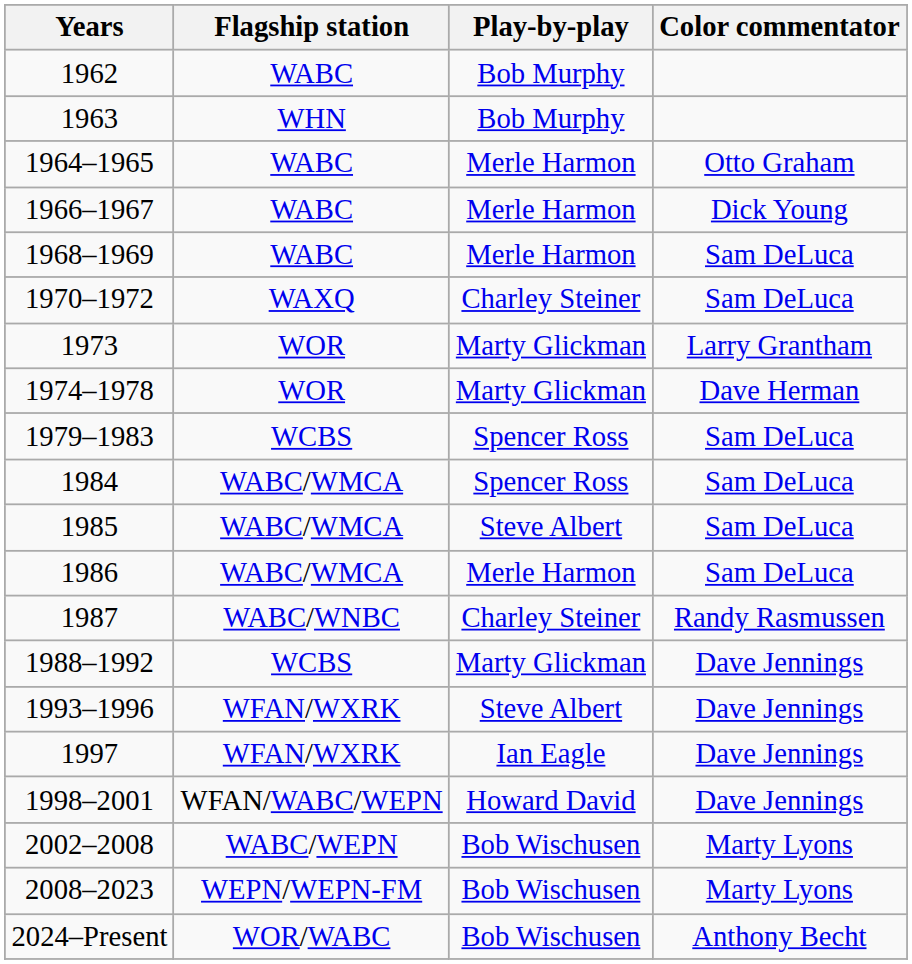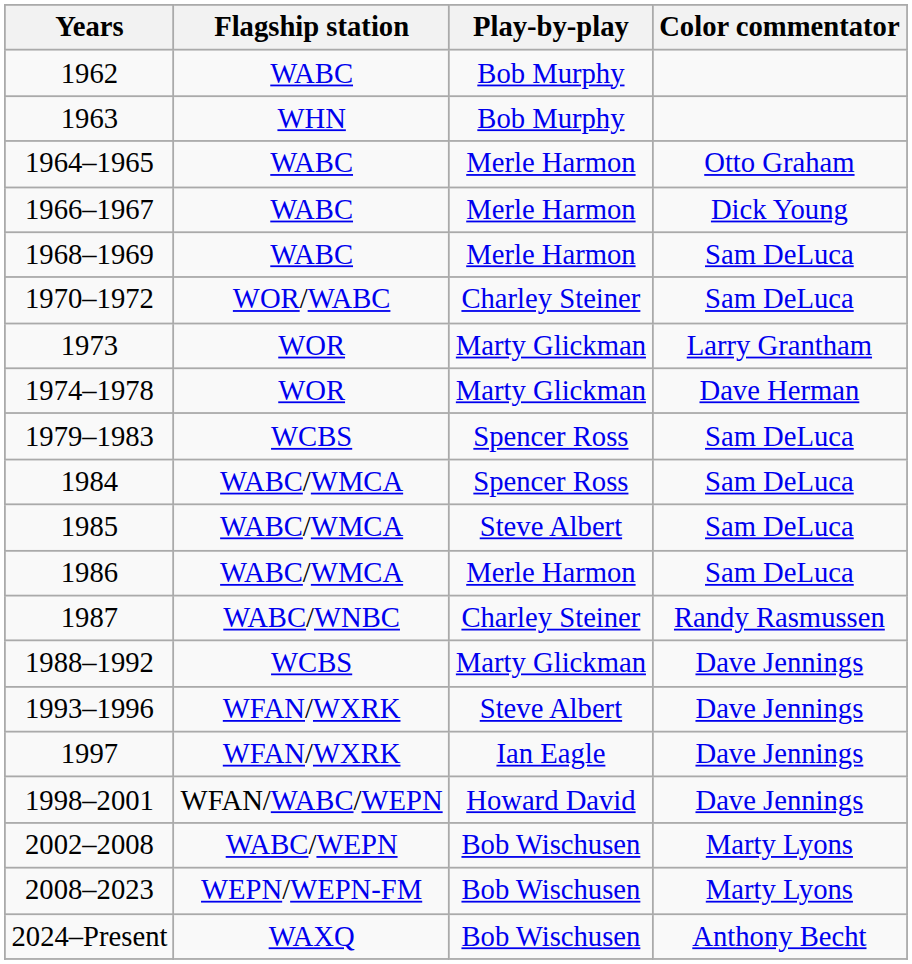(312, 299) WAXQ -> (312, 299) WOR/WABC
(312, 935) WOR/WABC -> (312, 935) WAXQ
